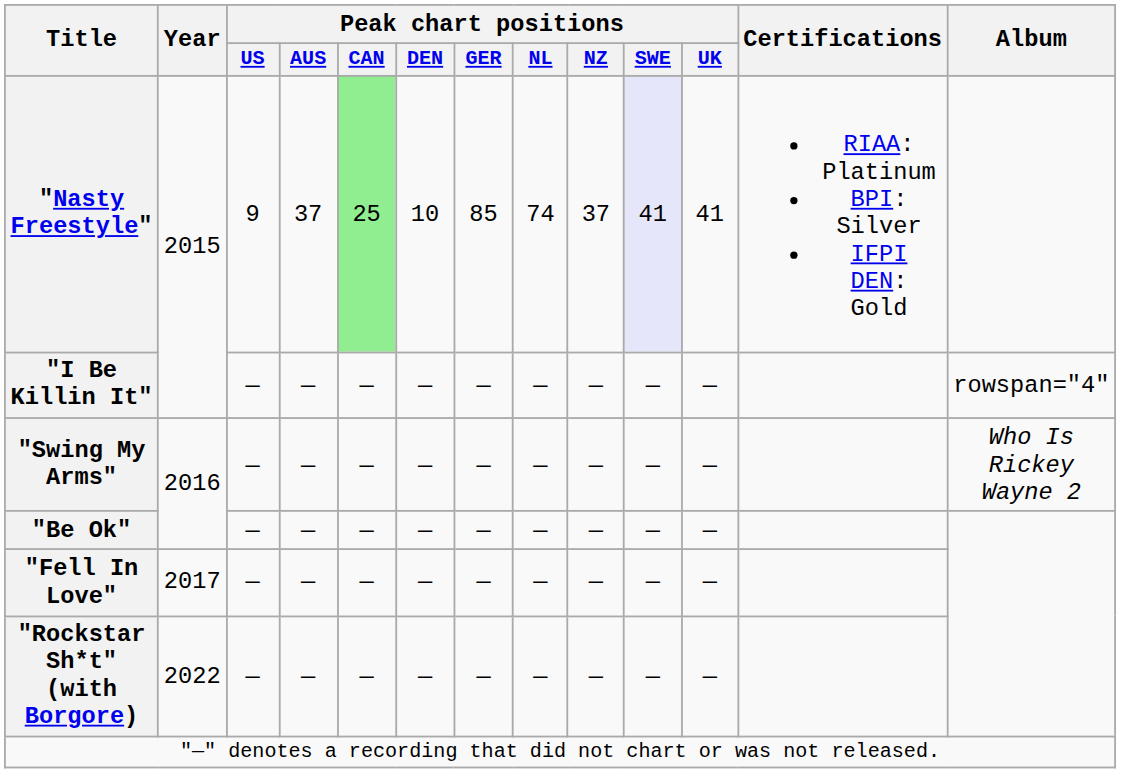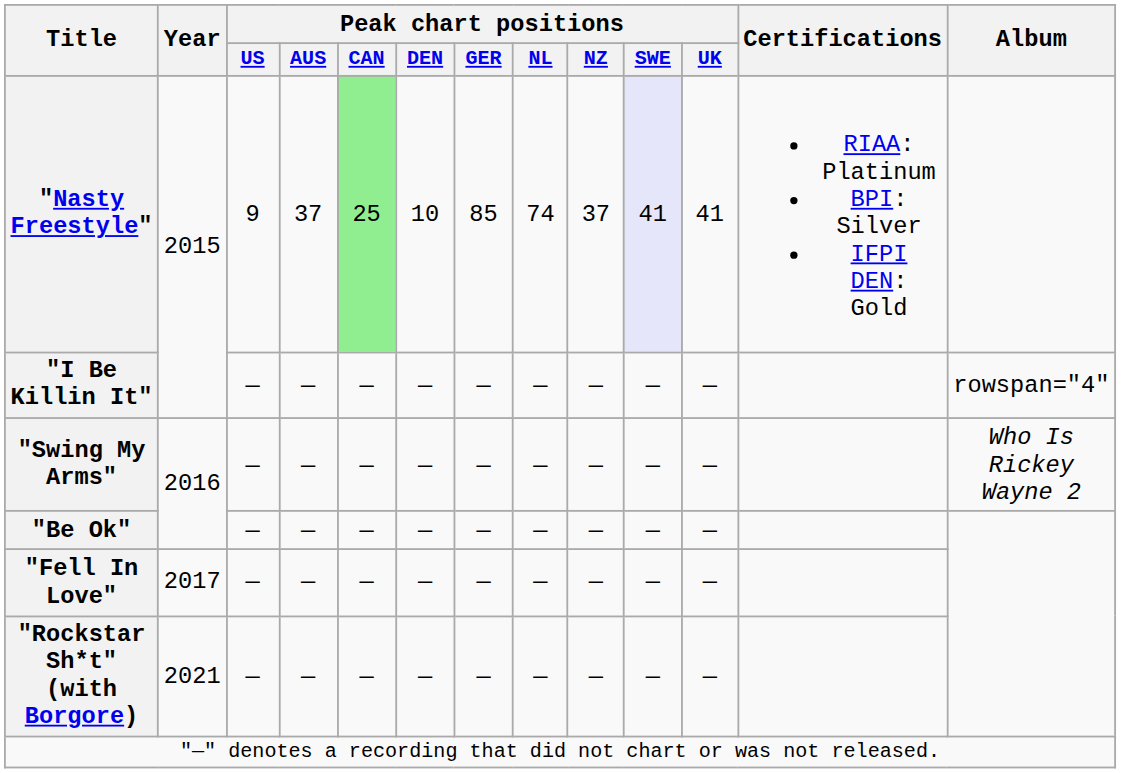(192, 676) 2022 -> (192, 676) 2021
